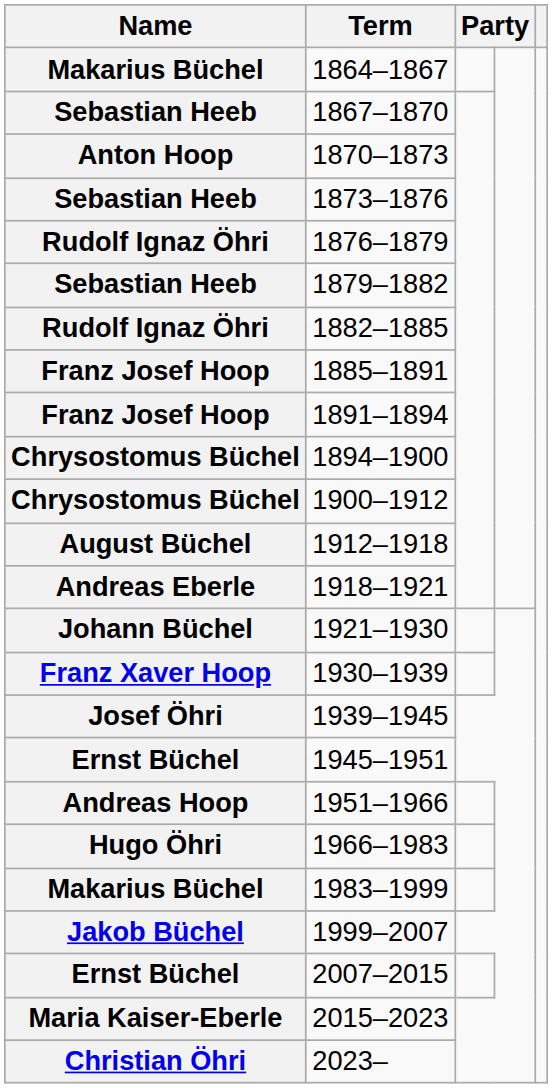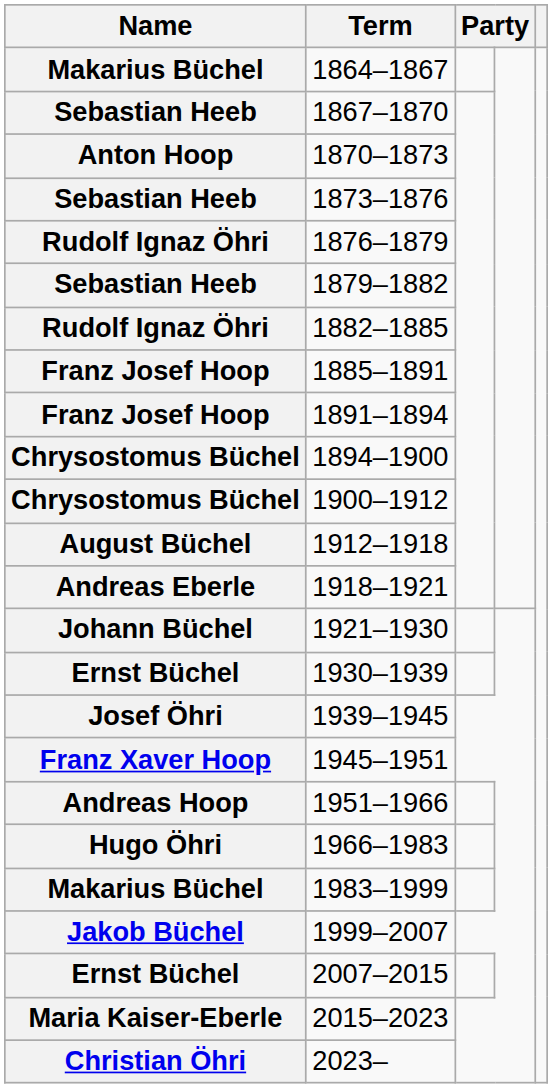(155, 673) Franz Xaver Hoop -> (155, 673) Ernst Büchel
(155, 759) Ernst Büchel -> (155, 759) Franz Xaver Hoop
